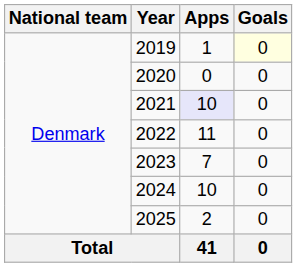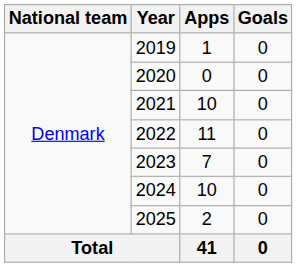(263, 47) lightyellow background -> (263, 47) no background
(207, 104) lavender background -> (207, 104) no background
